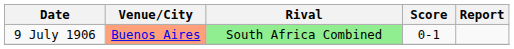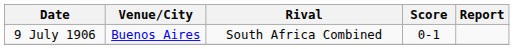(156, 35) lightsalmon background -> (156, 35) no background
(304, 35) lightgreen background -> (304, 35) no background
